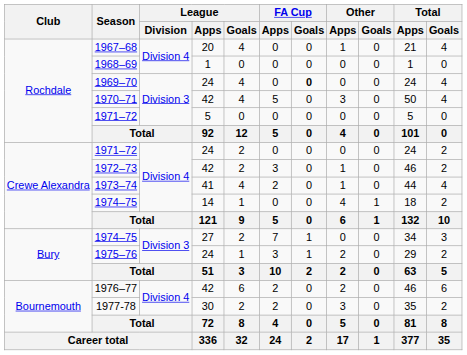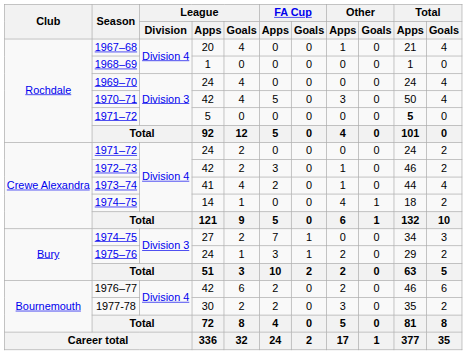(309, 82) bold -> (309, 82) normal
(410, 116) normal -> (410, 116) bold
